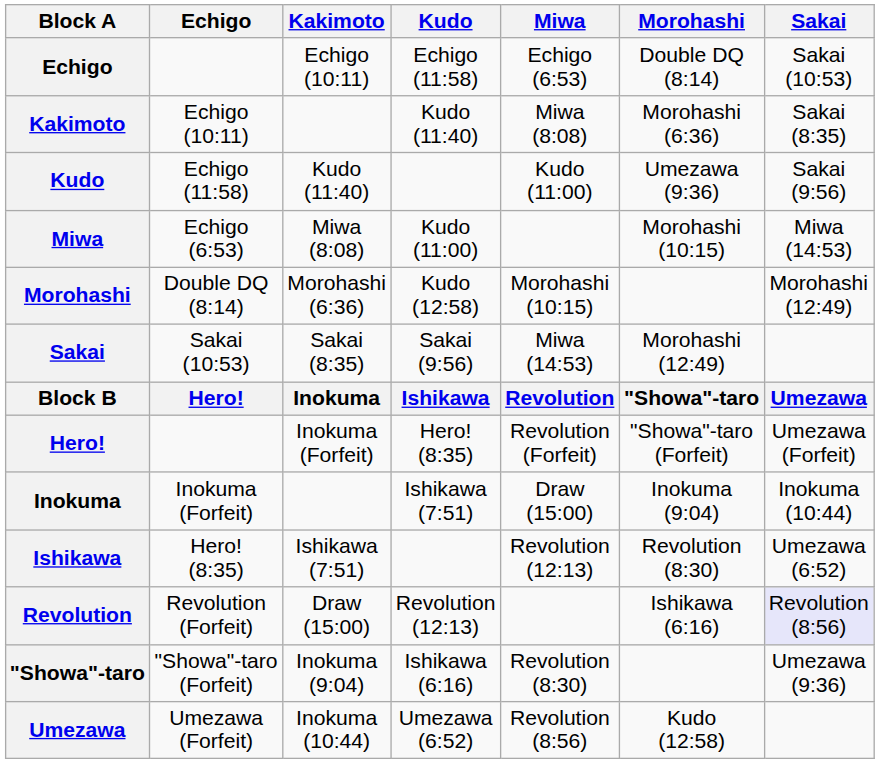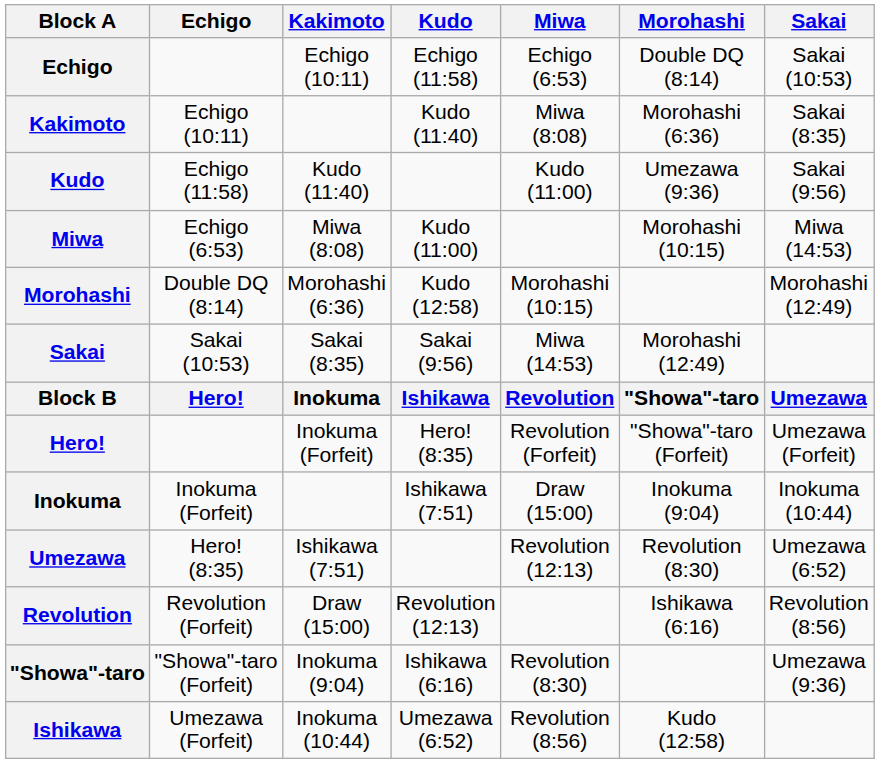(77, 558) Ishikawa -> (77, 558) Umezawa
(819, 615) lavender background -> (819, 615) no background
(77, 729) Umezawa -> (77, 729) Ishikawa
